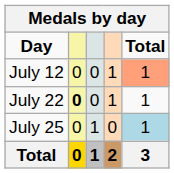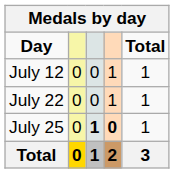(145, 73) lightsalmon background -> (145, 73) no background
(77, 100) bold -> (77, 100) normal
(95, 127) normal -> (95, 127) bold
(112, 127) normal -> (112, 127) bold
(145, 127) lightblue background -> (145, 127) no background
